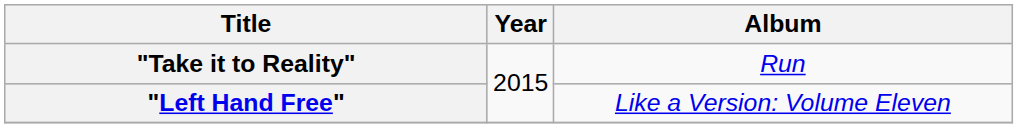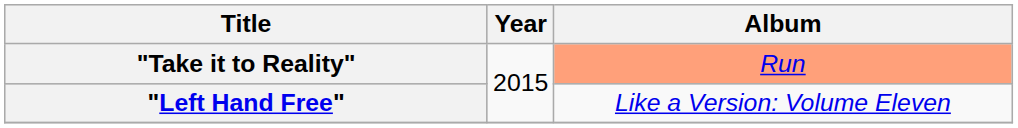(783, 63) no background -> (783, 63) lightsalmon background
